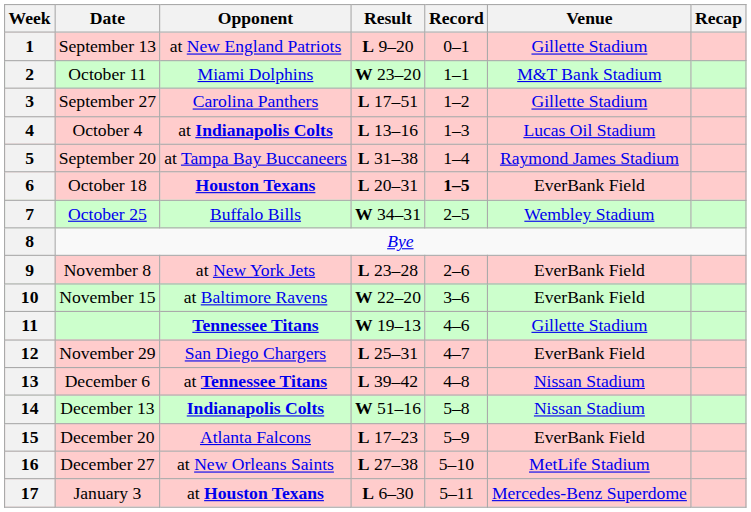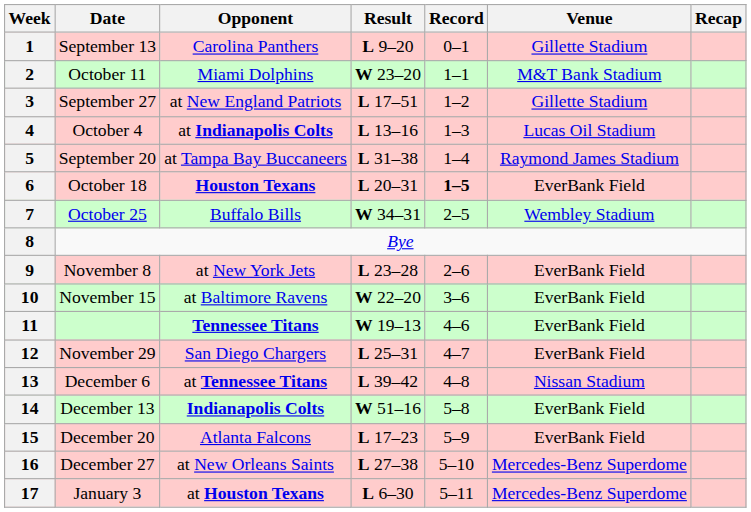(255, 46) at New England Patriots -> (255, 46) Carolina Panthers
(255, 102) Carolina Panthers -> (255, 102) at New England Patriots
(589, 325) Gillette Stadium -> (589, 325) EverBank Field
(589, 409) Nissan Stadium -> (589, 409) EverBank Field
(589, 465) MetLife Stadium -> (589, 465) Mercedes-Benz Superdome
